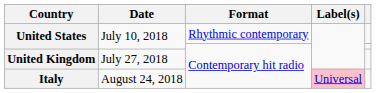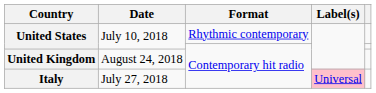(134, 59) July 27, 2018 -> (142, 59) August 24, 2018
(142, 78) August 24, 2018 -> (134, 78) July 27, 2018
